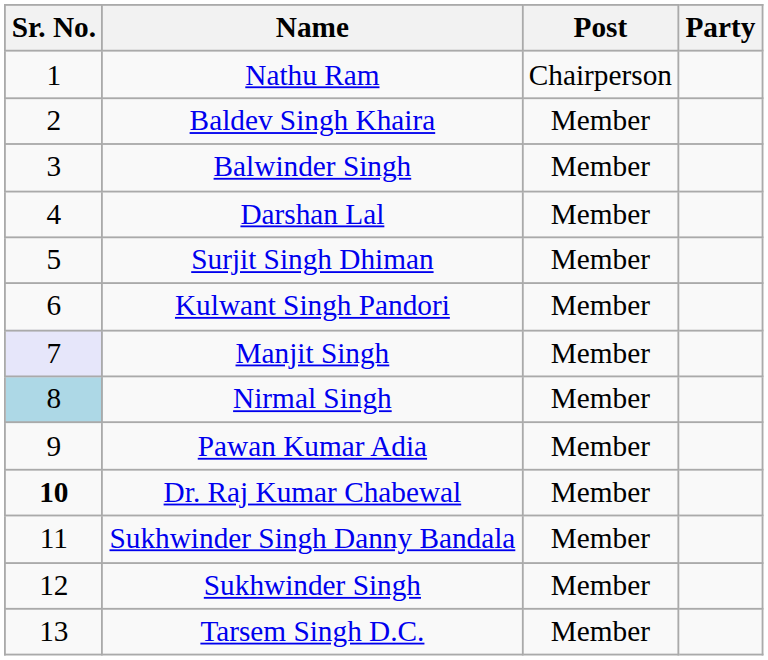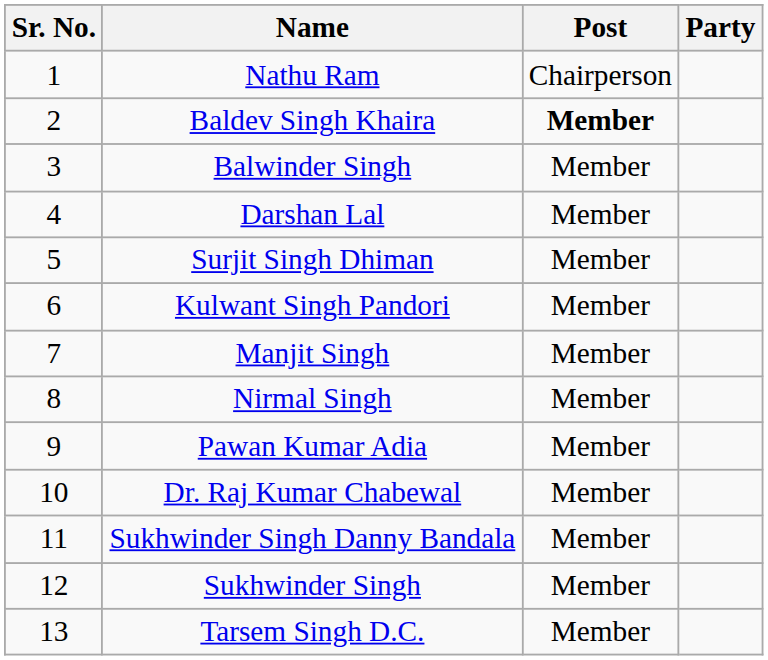(600, 120) normal -> (600, 120) bold
(54, 352) lavender background -> (54, 352) no background
(54, 399) lightblue background -> (54, 399) no background
(54, 492) bold -> (54, 492) normal
